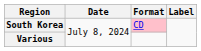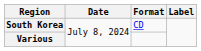(139, 25) pink background -> (139, 25) no background
